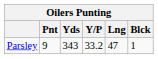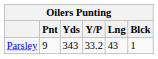(113, 45) 47 -> (113, 45) 43
